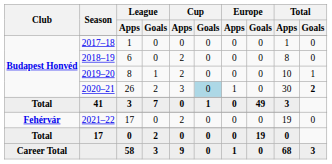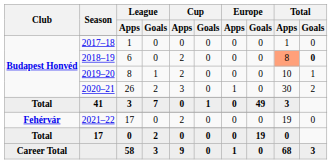(287, 58) no background -> (287, 58) lightsalmon background
(313, 58) normal -> (313, 58) bold
(208, 89) lightblue background -> (208, 89) no background
(313, 89) bold -> (313, 89) normal
